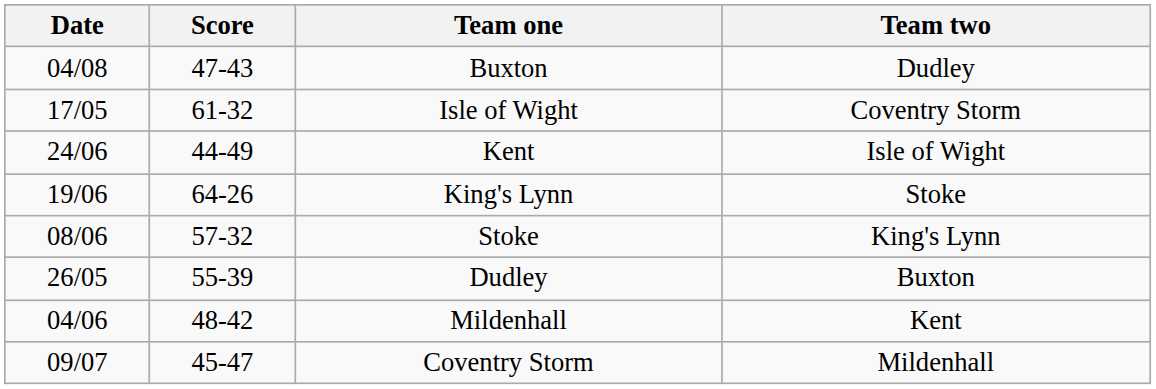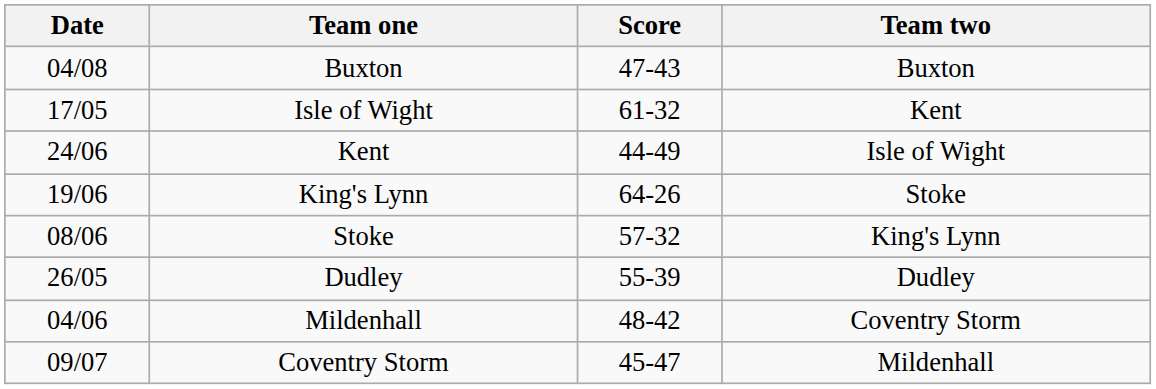columns swapped: (509, 25) <-> (222, 25)
(936, 67) Dudley -> (936, 67) Buxton
(936, 109) Coventry Storm -> (936, 109) Kent
(936, 278) Buxton -> (936, 278) Dudley
(936, 320) Kent -> (936, 320) Coventry Storm
